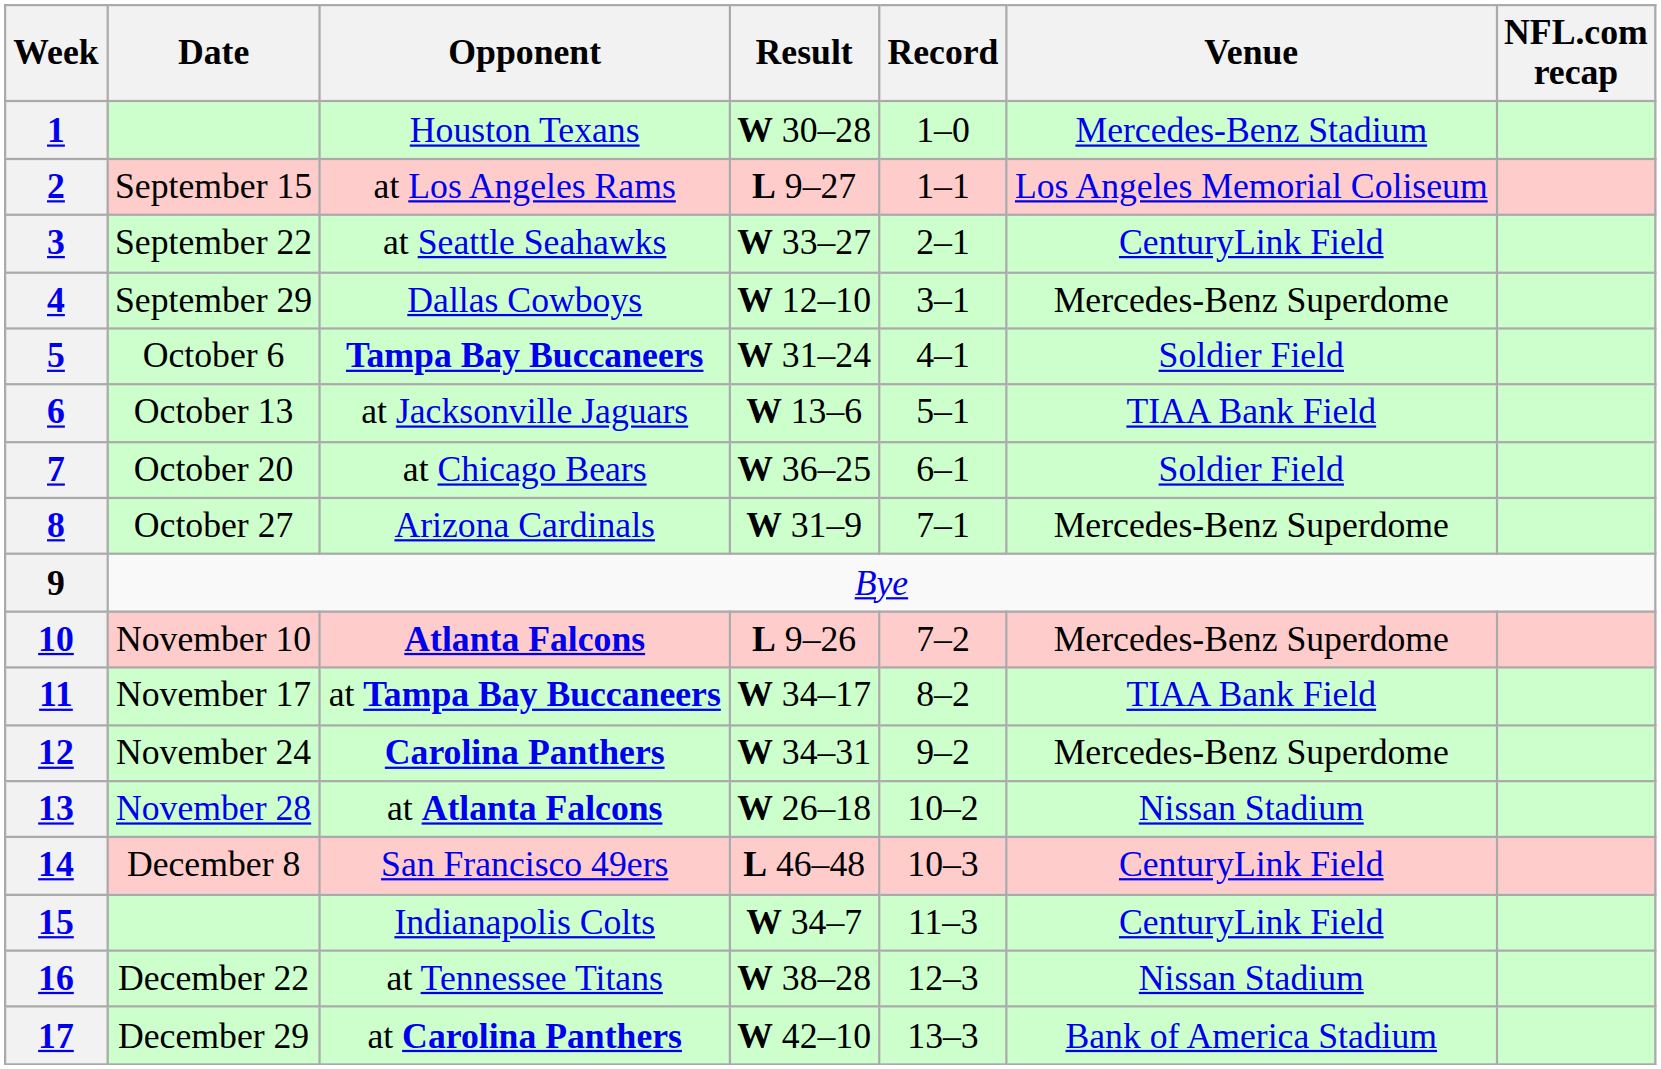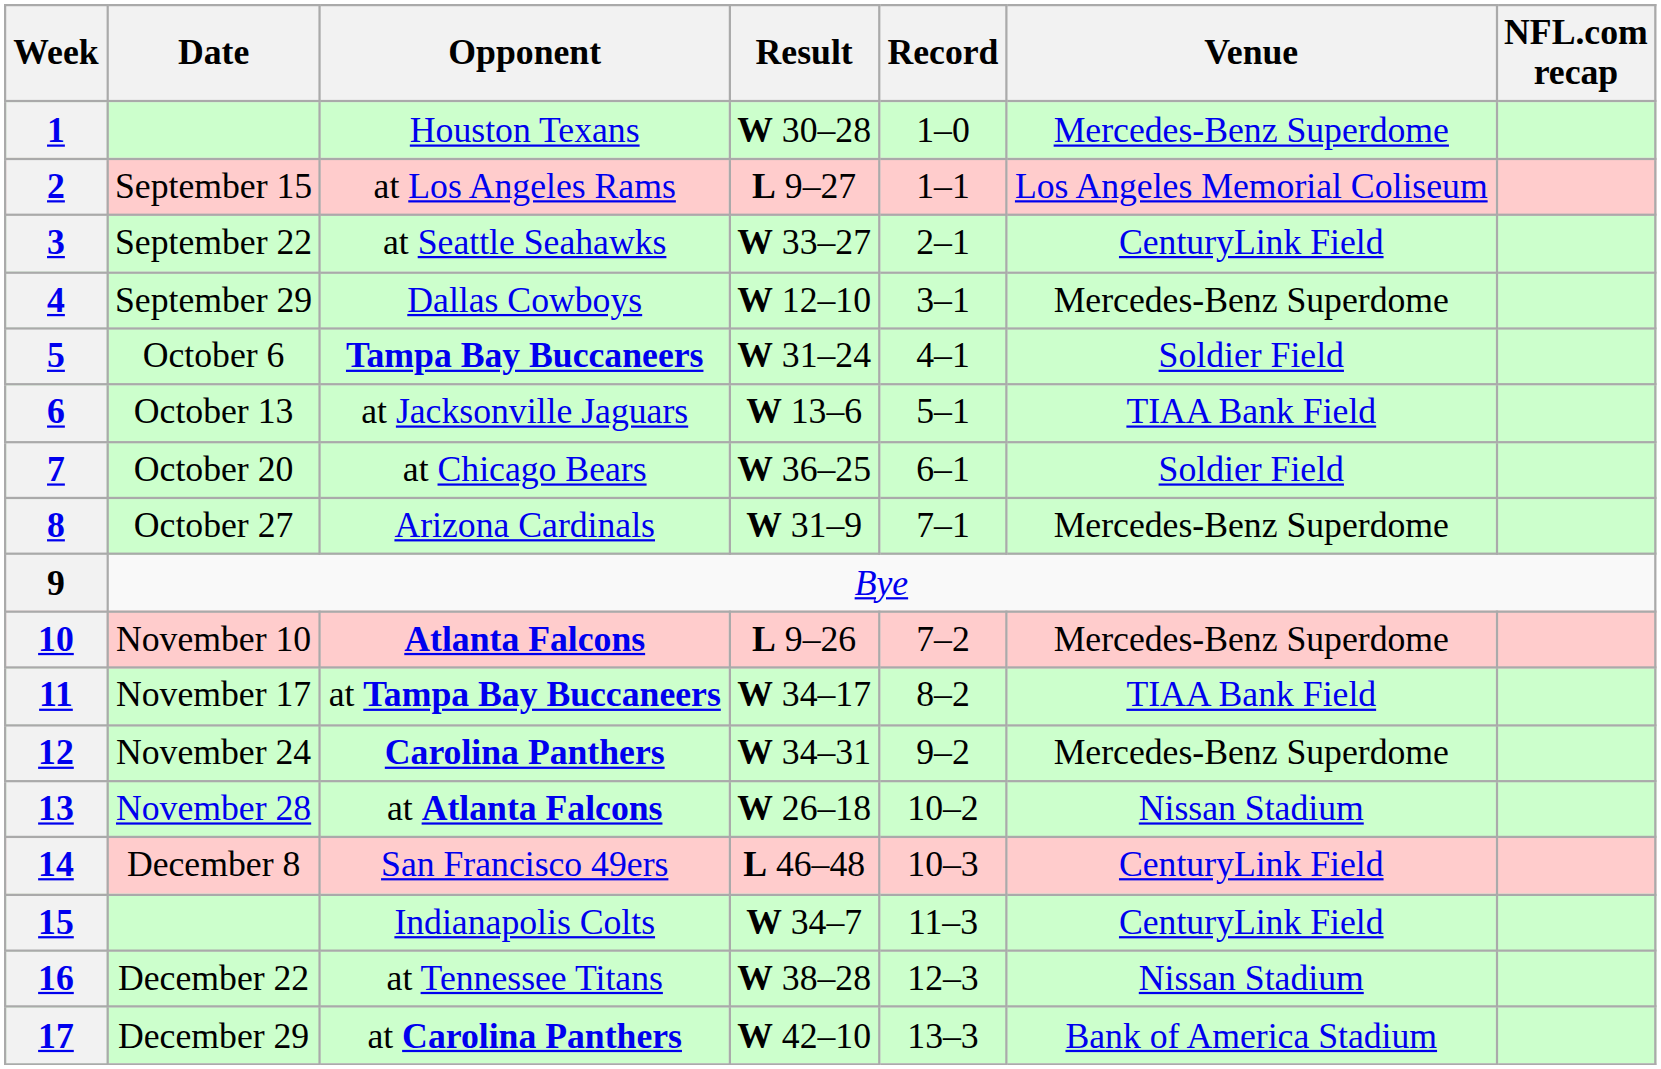(1251, 129) Mercedes-Benz Stadium -> (1251, 129) Mercedes-Benz Superdome
